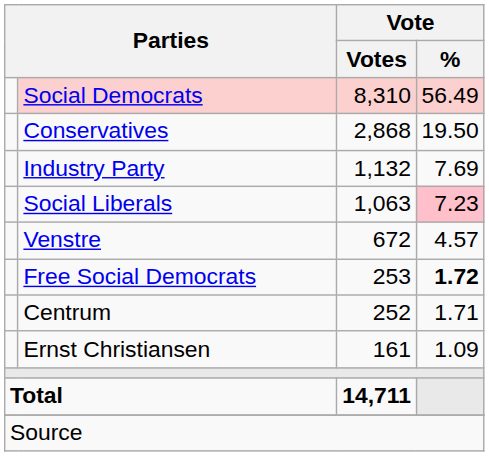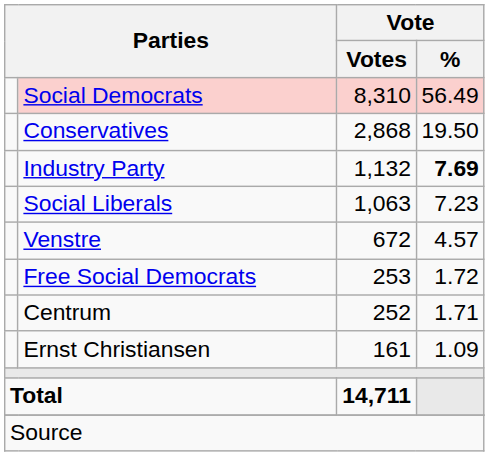(457, 167) normal -> (457, 167) bold
(457, 204) pink background -> (457, 204) no background
(457, 276) bold -> (457, 276) normal
